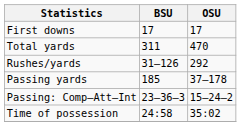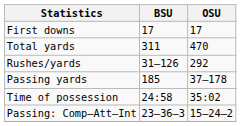rows swapped: (72, 97) <-> (62, 113)
